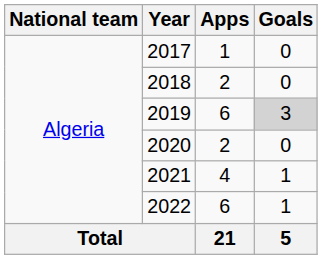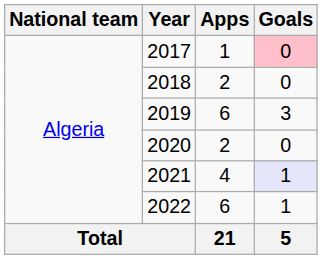(286, 51) no background -> (286, 51) pink background
(286, 113) lightgrey background -> (286, 113) no background
(286, 176) no background -> (286, 176) lavender background
